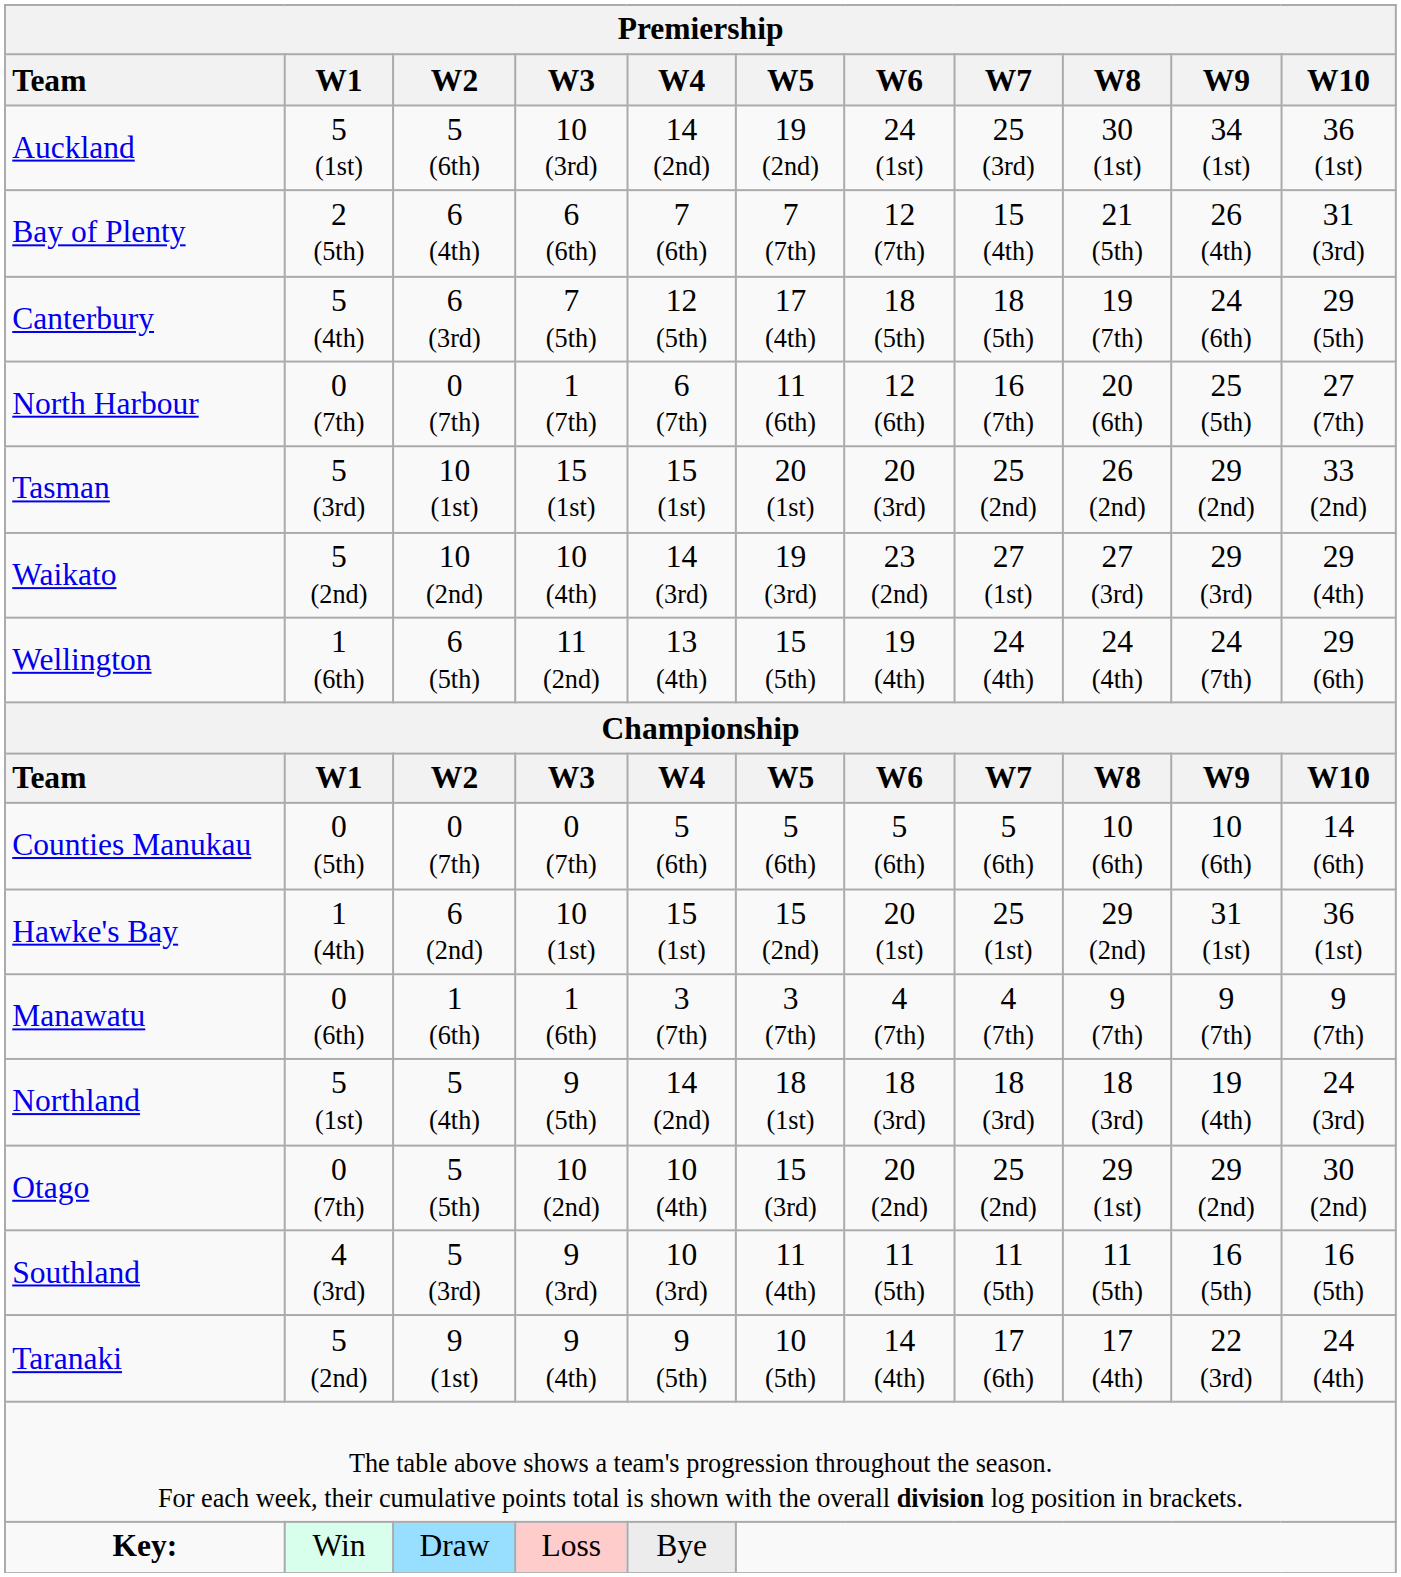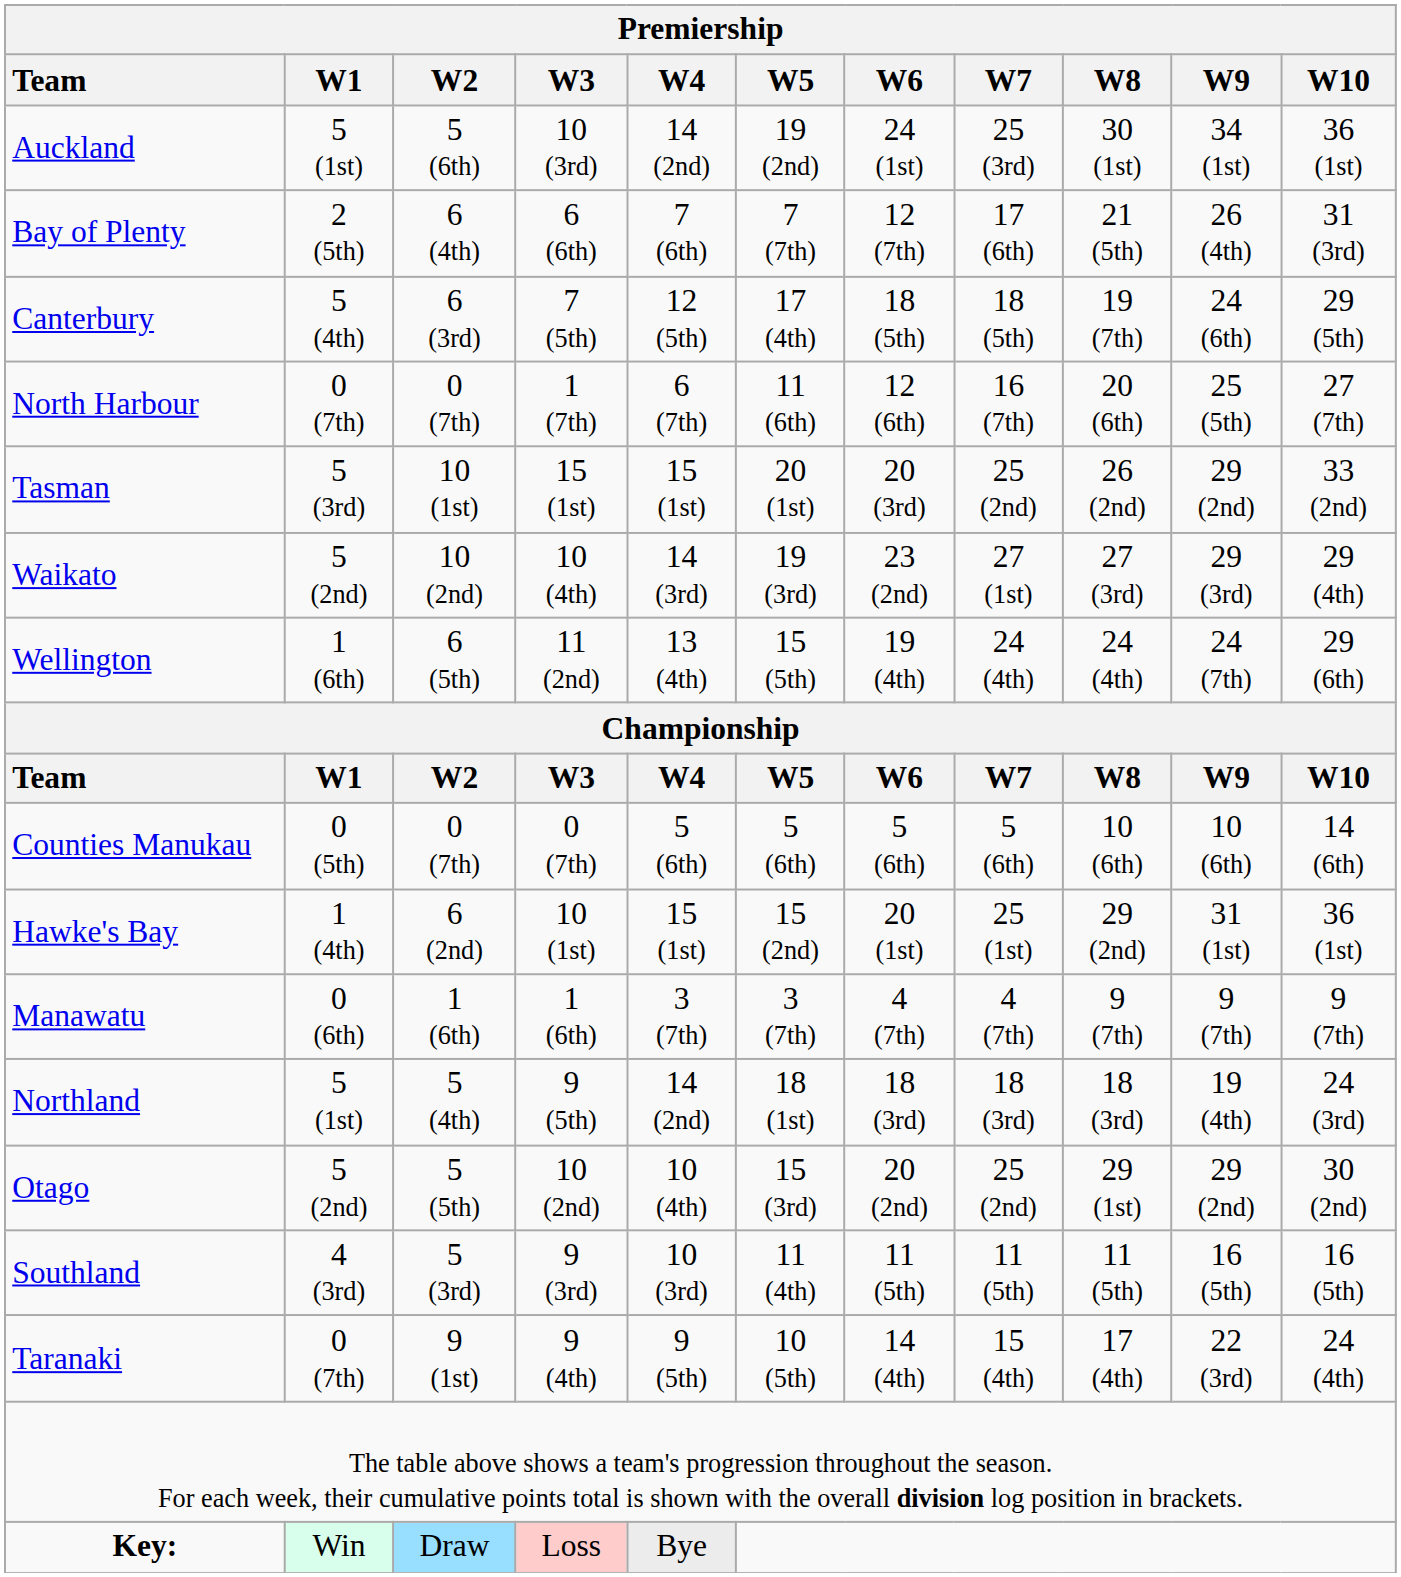(1008, 232) 15 (4th) -> (1008, 232) 17 (6th)
(339, 1187) 0 (7th) -> (339, 1187) 5 (2nd)
(339, 1358) 5 (2nd) -> (339, 1358) 0 (7th)
(1008, 1358) 17 (6th) -> (1008, 1358) 15 (4th)
